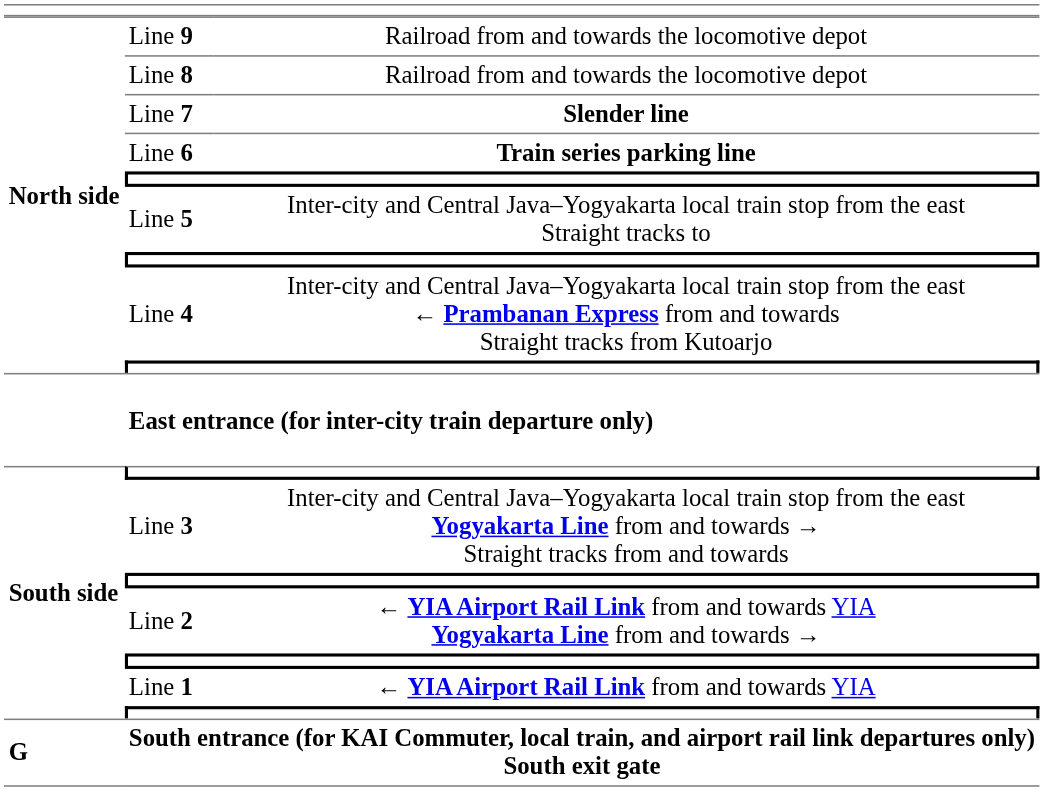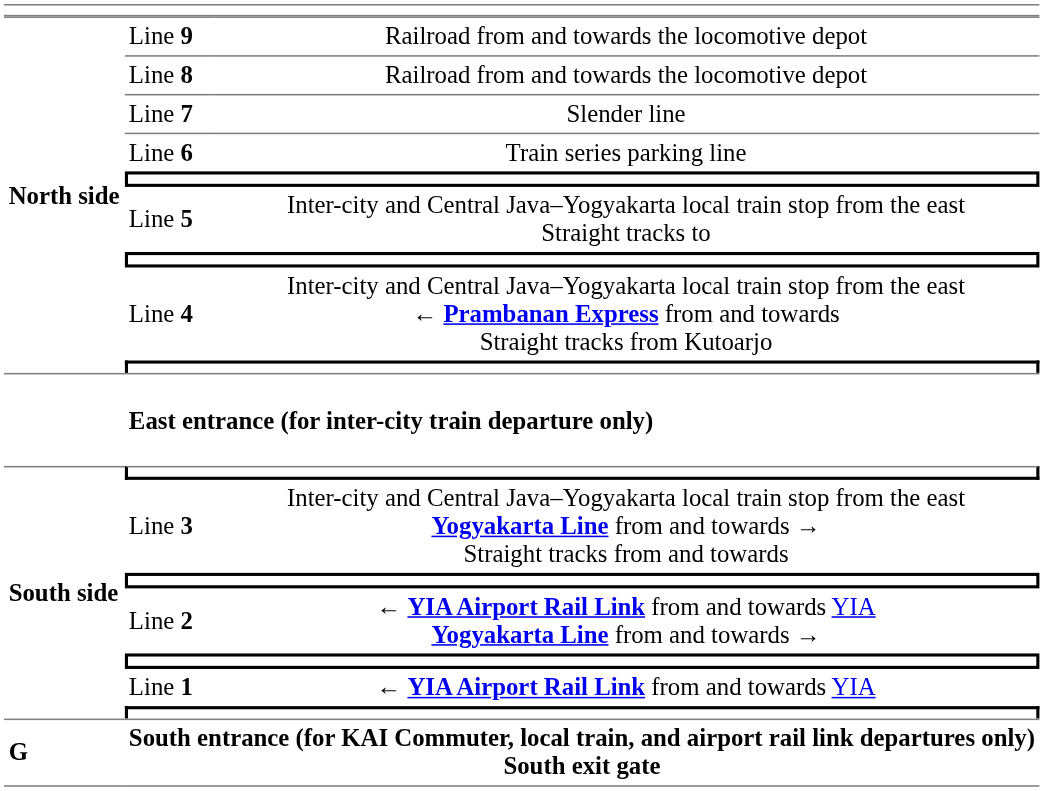(626, 113) bold -> (626, 113) normal
(626, 152) bold -> (626, 152) normal
